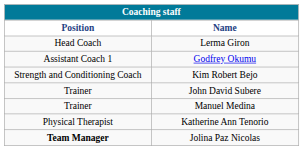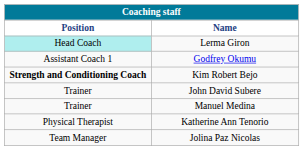(78, 44) no background -> (78, 44) paleturquoise background
(78, 75) normal -> (78, 75) bold
(78, 138) bold -> (78, 138) normal
